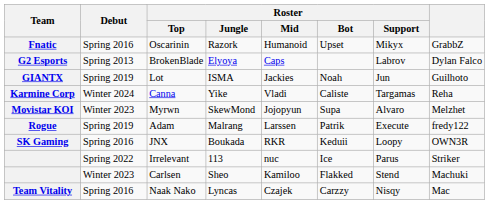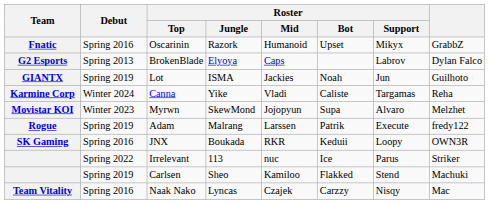(109, 175) Winter 2023 -> (108, 175) Spring 2019
